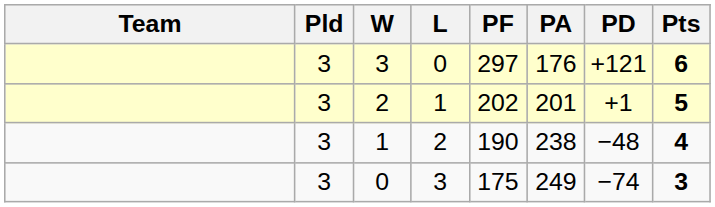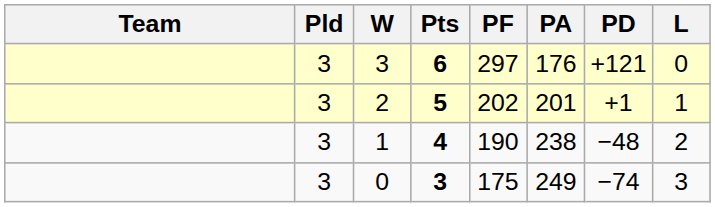columns swapped: (440, 24) <-> (681, 24)
